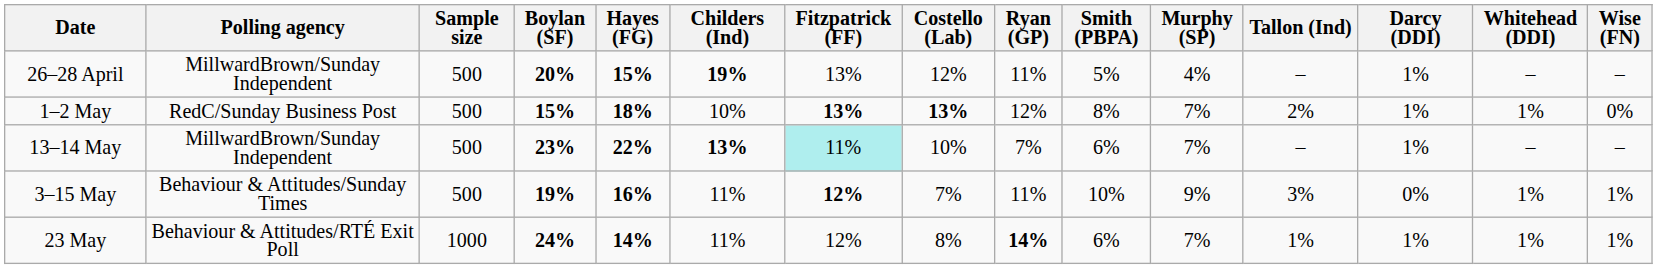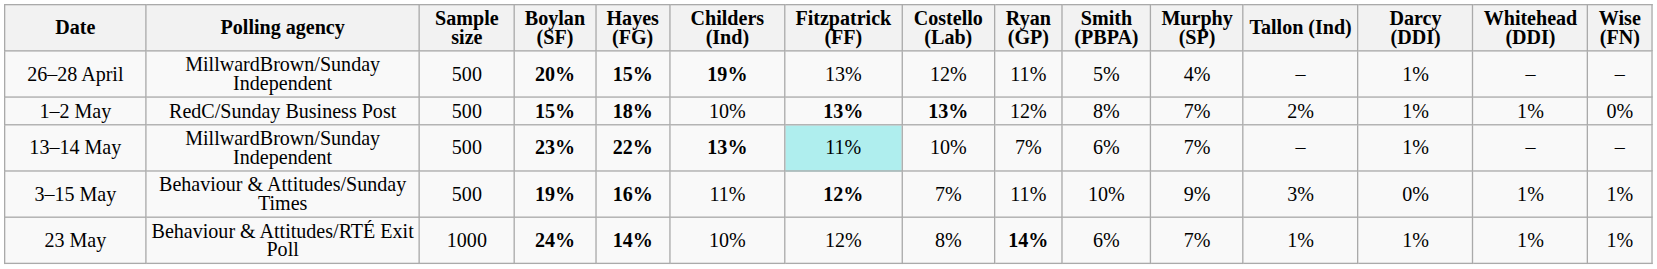(727, 240) 11% -> (727, 240) 10%
